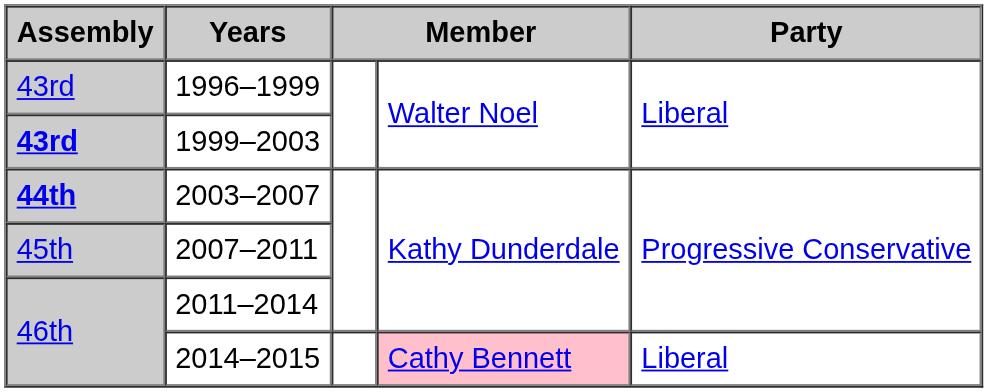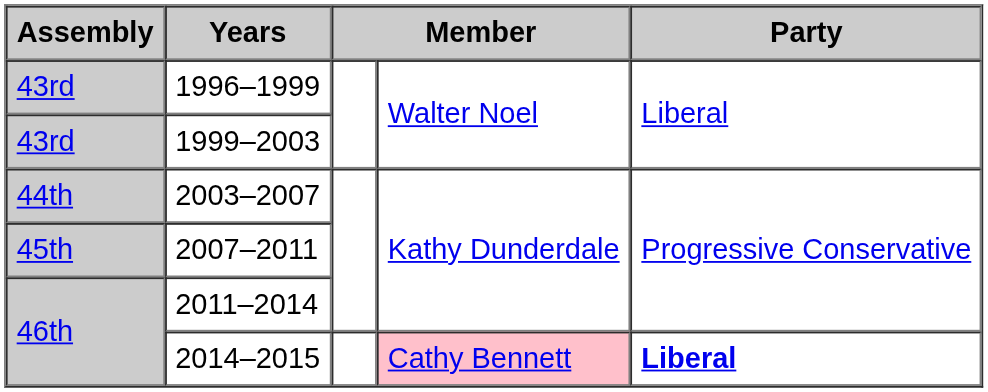(47, 141) bold -> (46, 141) normal
(46, 195) bold -> (45, 195) normal
(685, 358) normal -> (689, 358) bold
